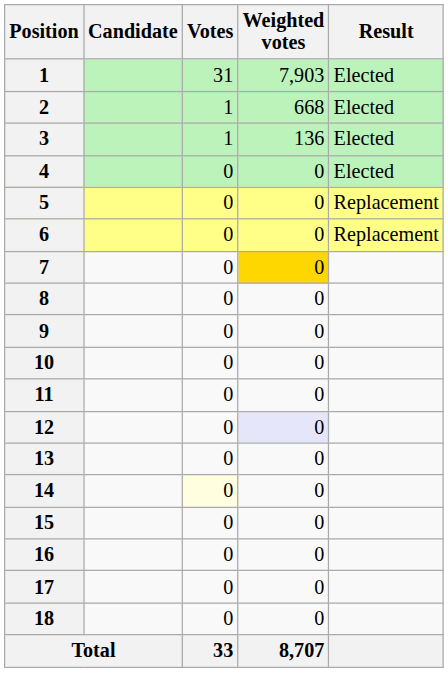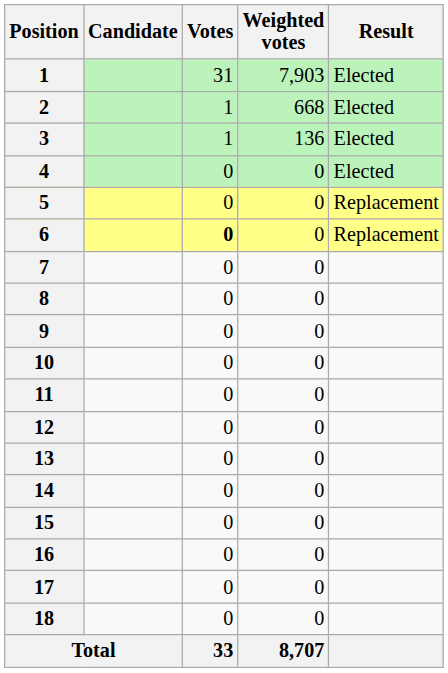(228, 235) normal -> (228, 235) bold
(319, 266) gold background -> (319, 266) no background
(319, 426) lavender background -> (319, 426) no background
(228, 490) lightyellow background -> (228, 490) no background
